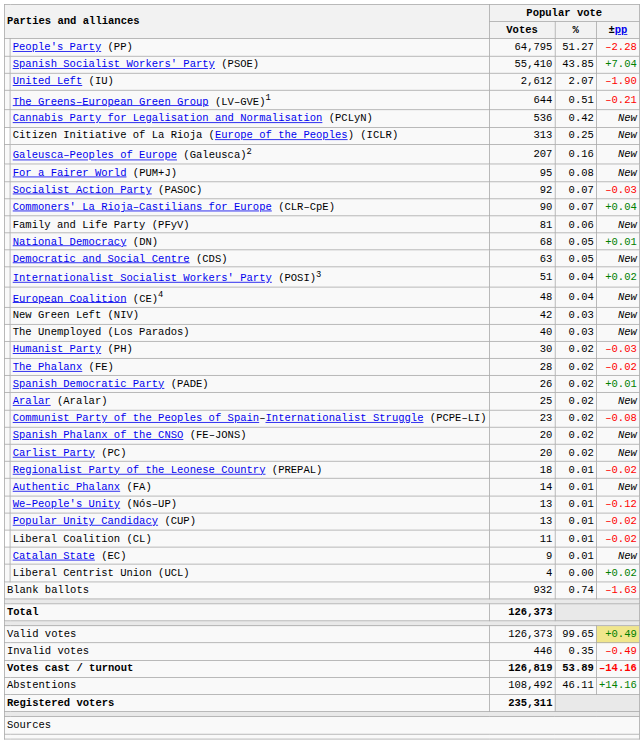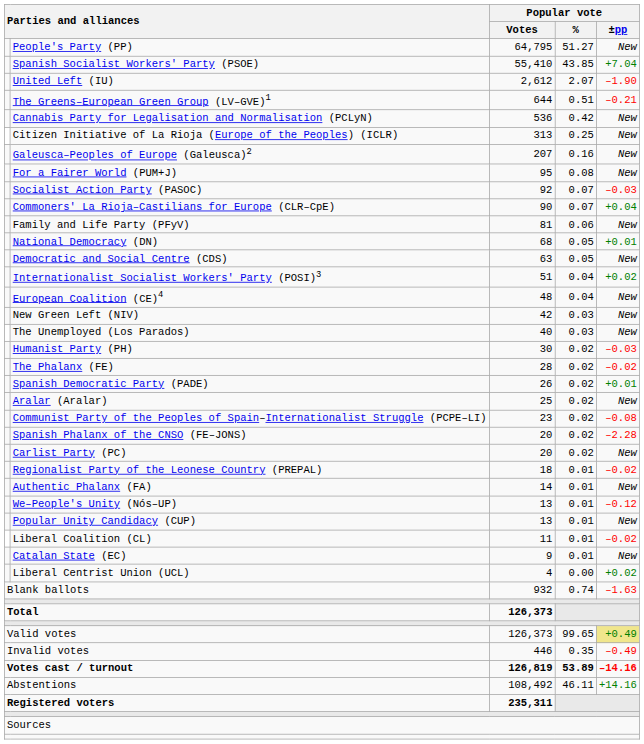(621, 47) –2.28 -> (627, 47) New
(627, 436) New -> (621, 436) –2.28
(621, 521) –0.02 -> (627, 521) New
